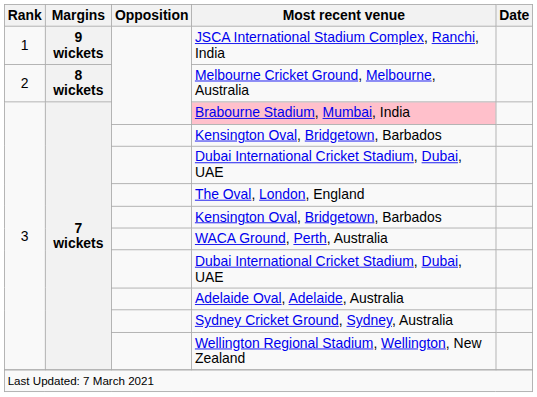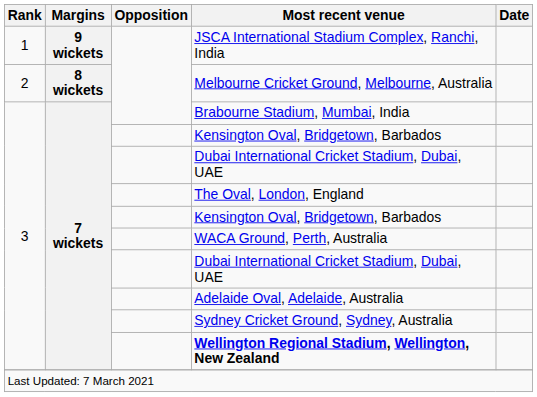(302, 113) pink background -> (302, 113) no background
(338, 350) normal -> (332, 350) bold
